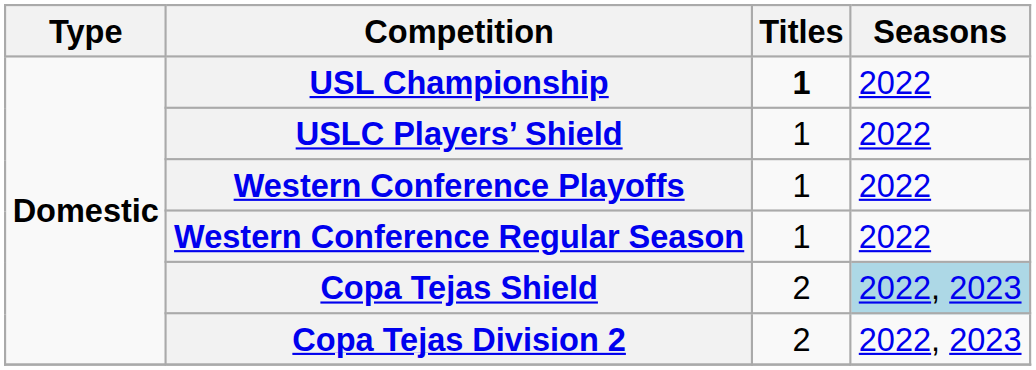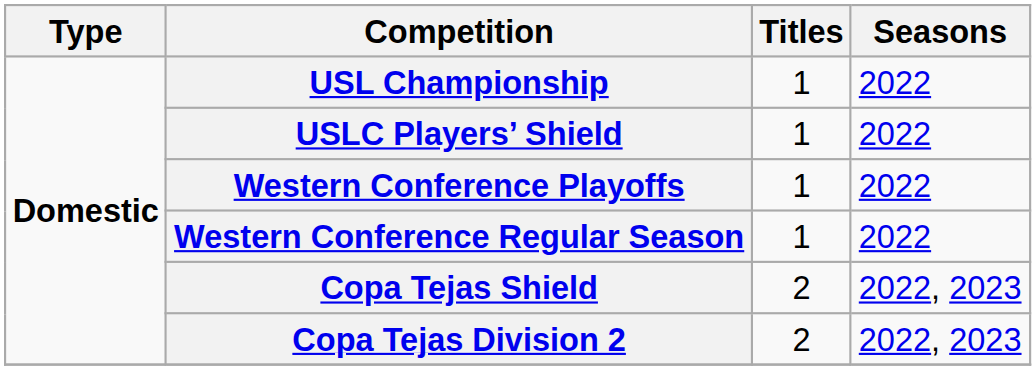(802, 82) bold -> (802, 82) normal
(940, 288) lightblue background -> (940, 288) no background
